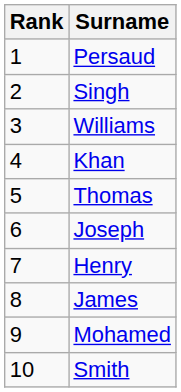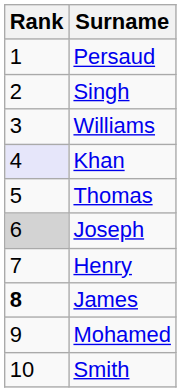(16, 160) no background -> (16, 160) lavender background
(16, 230) no background -> (16, 230) lightgrey background
(16, 299) normal -> (16, 299) bold
